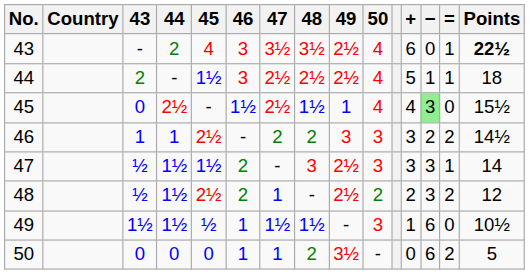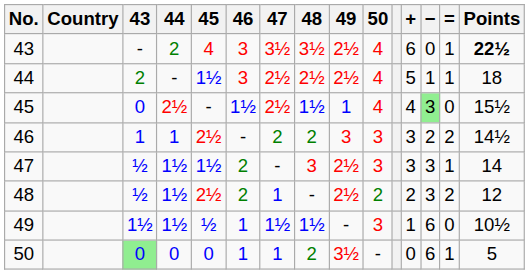(140, 254) no background -> (140, 254) lightgreen background
(450, 254) 2 -> (450, 254) 1
